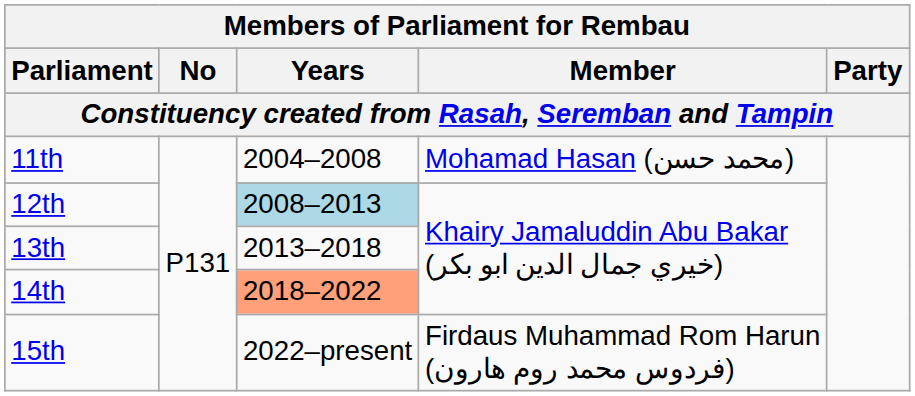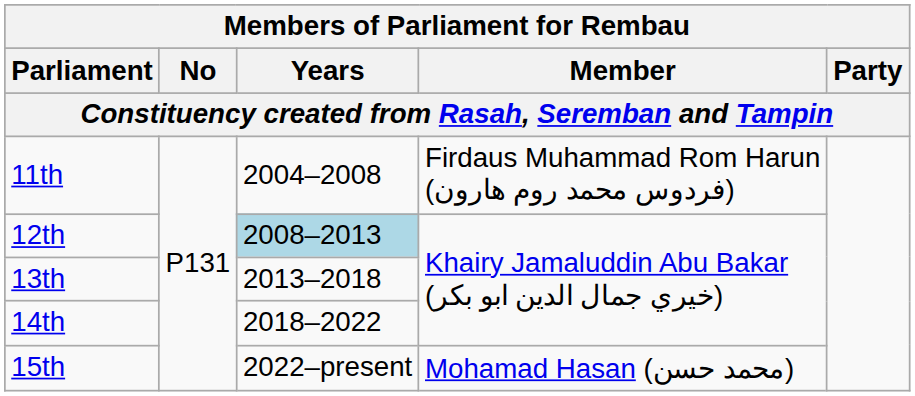(610, 159) Mohamad Hasan (محمد حسن) -> (623, 174) Firdaus Muhammad Rom Harun (فردوس محمد روم هارون)
(312, 291) lightsalmon background -> (312, 322) no background
(623, 351) Firdaus Muhammad Rom Harun (فردوس محمد روم هارون) -> (610, 368) Mohamad Hasan (محمد حسن)
